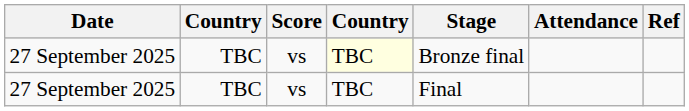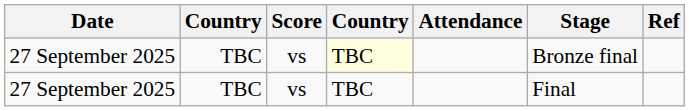columns swapped: (471, 21) <-> (586, 21)
